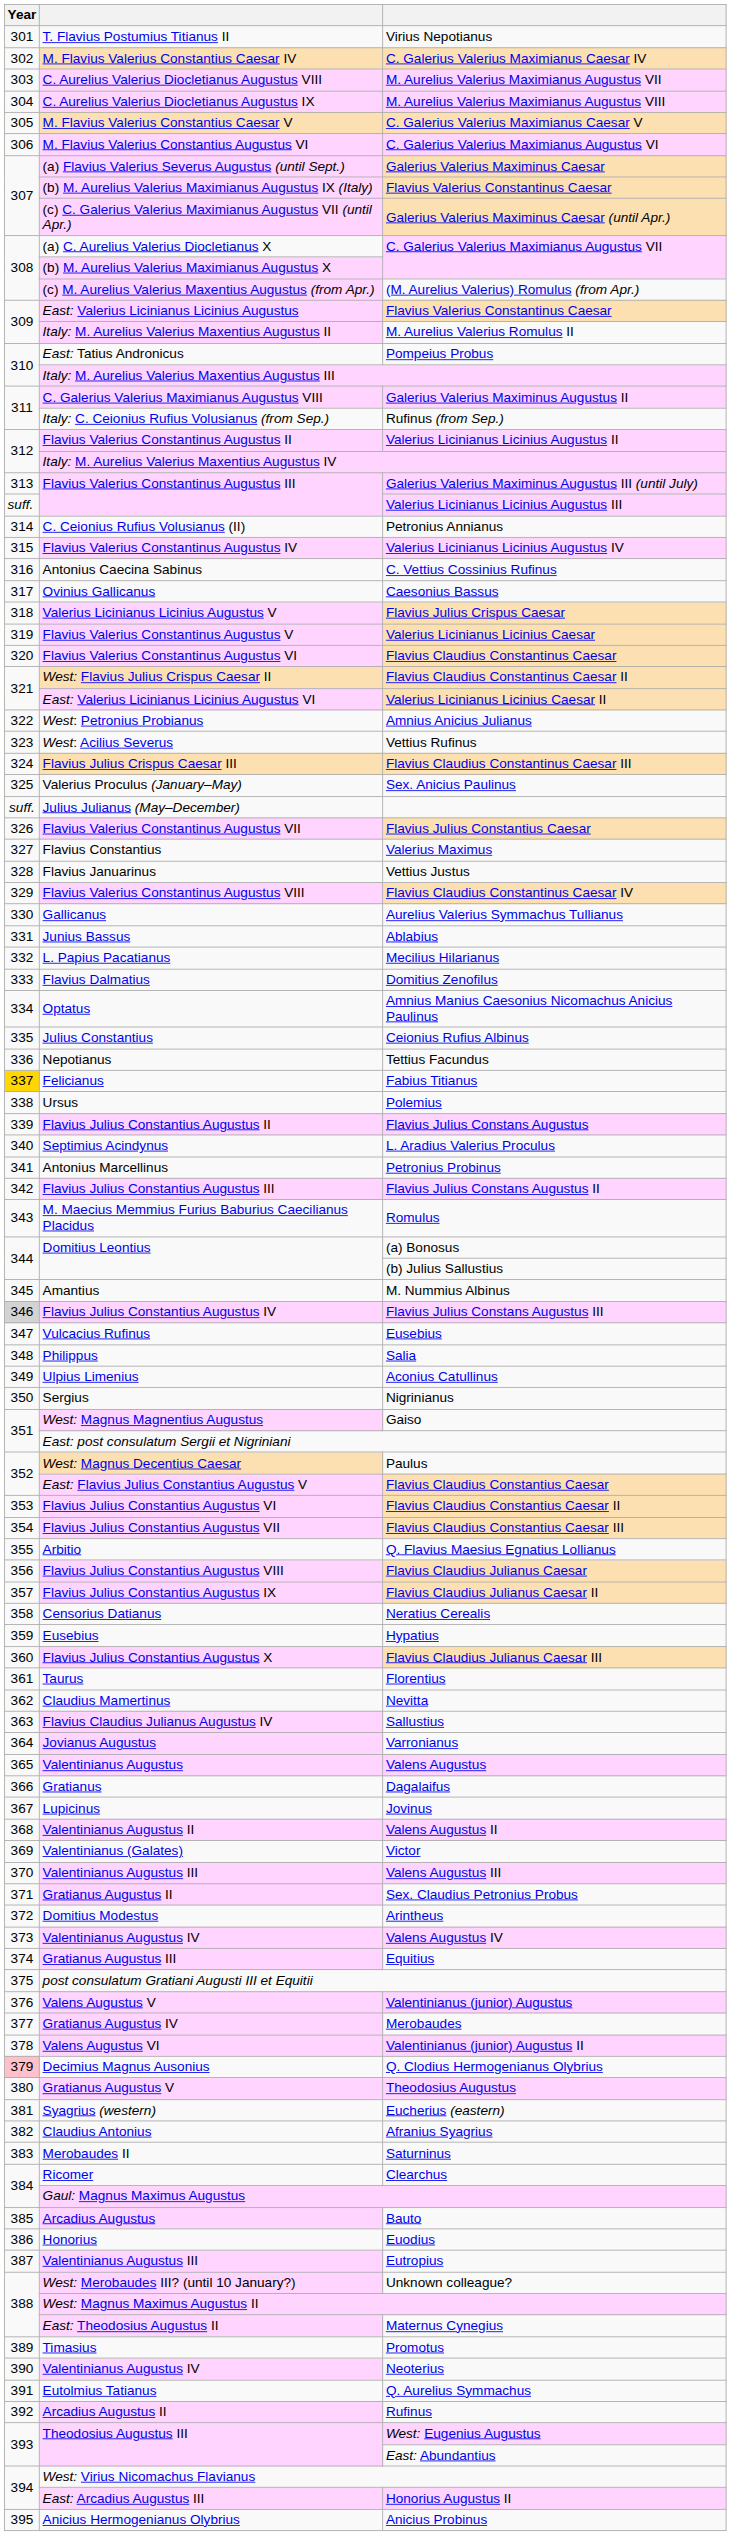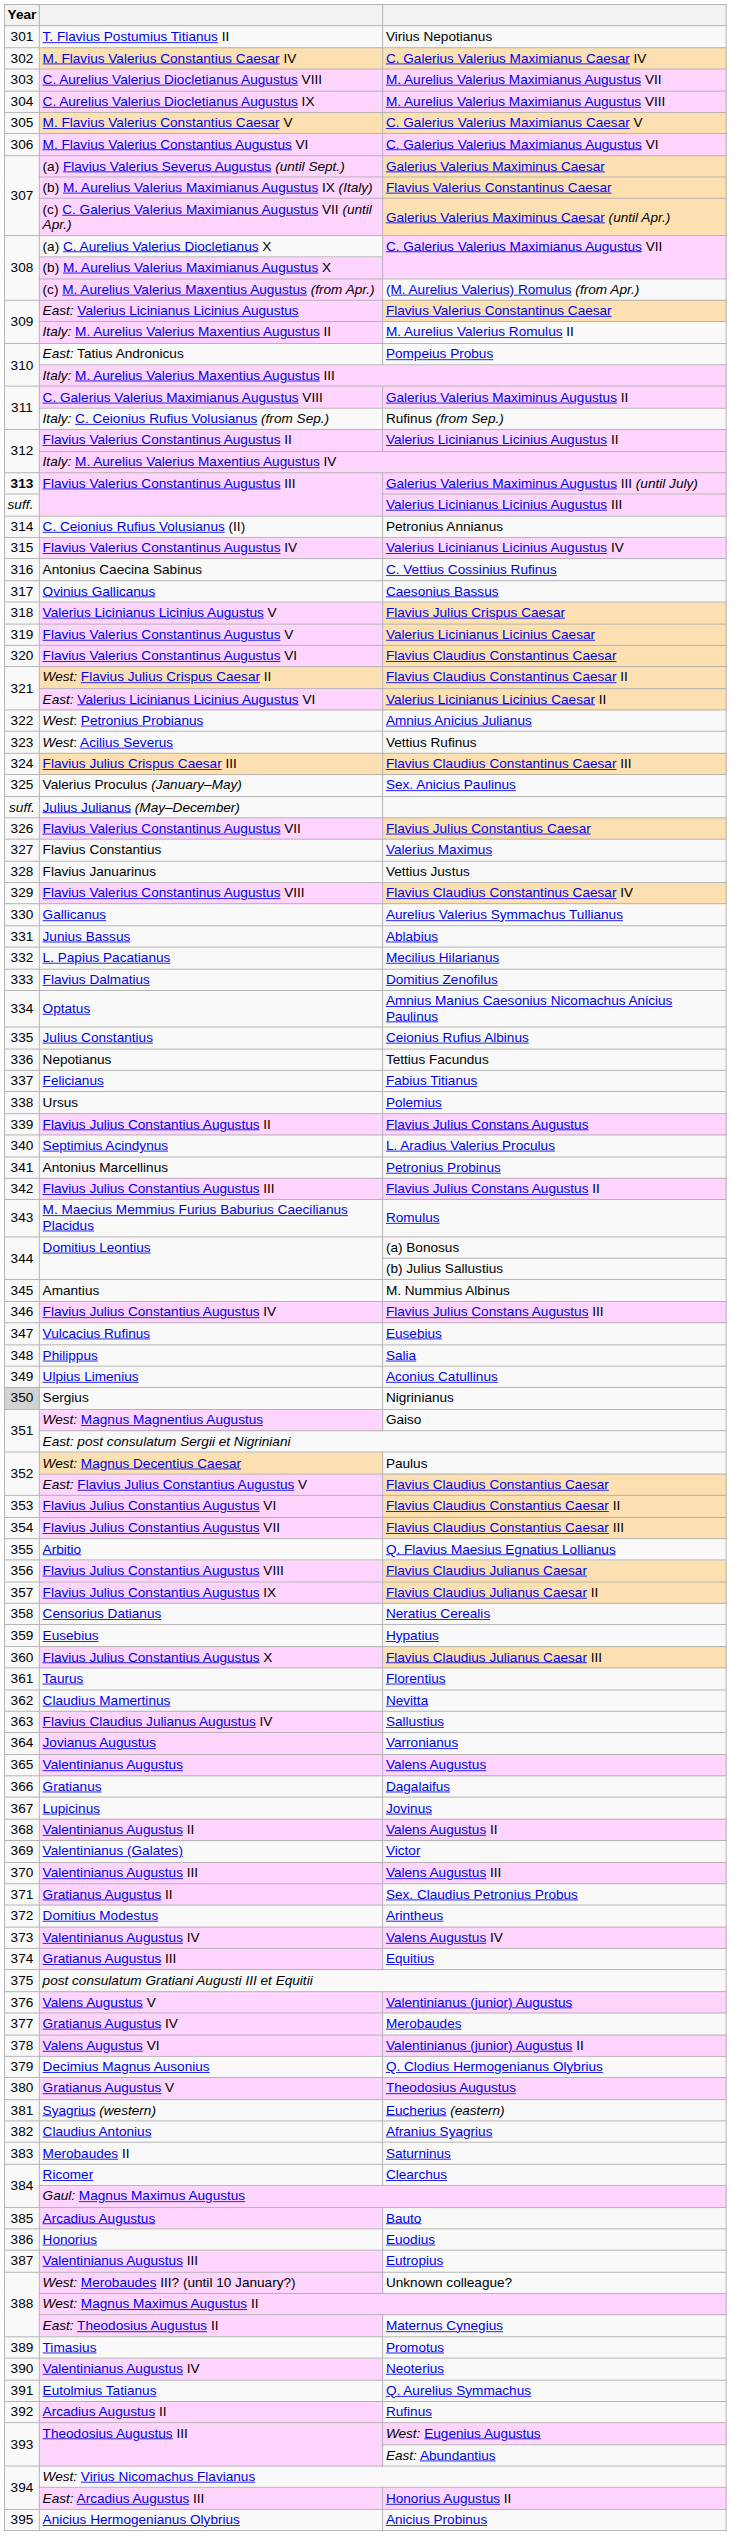(22, 483) normal -> (22, 483) bold
(22, 1081) gold background -> (22, 1081) no background
(22, 1312) lightgrey background -> (22, 1312) no background
(22, 1398) no background -> (22, 1398) lightgrey background
(22, 2067) pink background -> (22, 2067) no background
